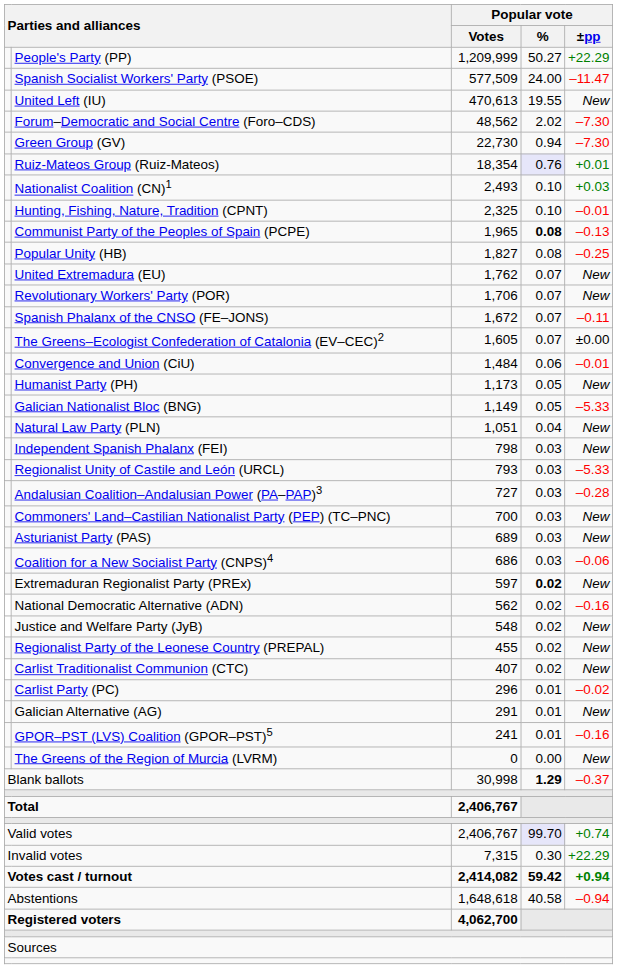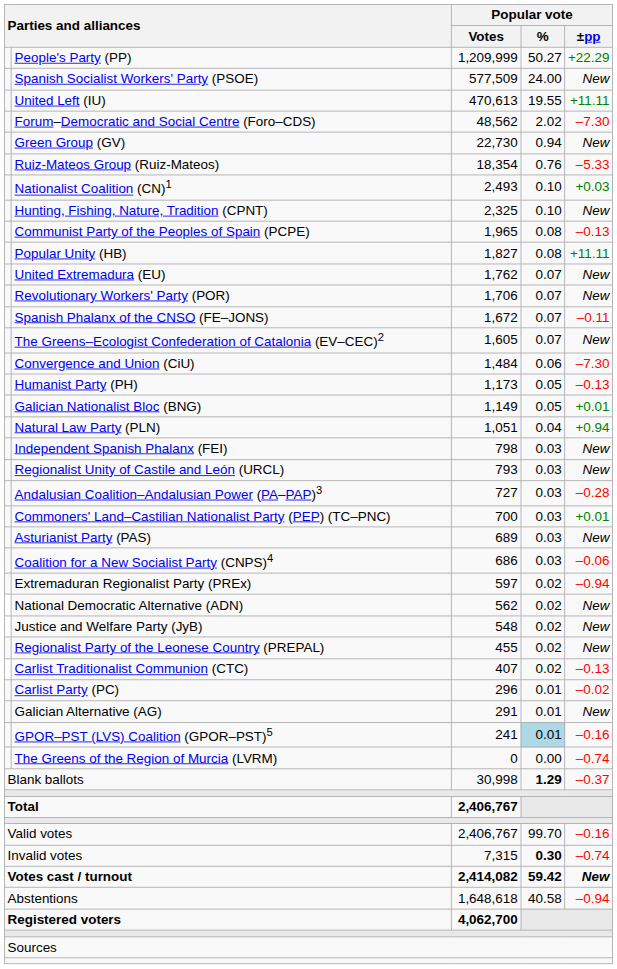(589, 79) –11.47 -> (596, 79) New
(596, 100) New -> (590, 100) +11.11
(593, 143) –7.30 -> (596, 143) New
(549, 164) lavender background -> (549, 164) no background
(592, 164) +0.01 -> (593, 164) –5.33
(593, 210) –0.01 -> (596, 210) New
(549, 231) bold -> (549, 231) normal
(593, 253) –0.25 -> (590, 253) +11.11
(593, 340) ±0.00 -> (596, 340) New
(593, 363) –0.01 -> (593, 363) –7.30
(596, 384) New -> (593, 384) –0.13
(593, 406) –5.33 -> (592, 406) +0.01
(596, 427) New -> (592, 427) +0.94
(593, 470) –5.33 -> (596, 470) New
(596, 516) New -> (592, 516) +0.01
(549, 583) bold -> (549, 583) normal
(596, 583) New -> (593, 583) –0.94
(593, 605) –0.16 -> (596, 605) New
(596, 669) New -> (593, 669) –0.13
(549, 734) no background -> (549, 734) lightblue background
(596, 758) New -> (593, 758) –0.74
(545, 834) lavender background -> (545, 834) no background
(592, 834) +0.74 -> (593, 834) –0.16
(549, 855) normal -> (549, 855) bold
(589, 855) +22.29 -> (593, 855) –0.74
(592, 877) +0.94 -> (596, 877) New
